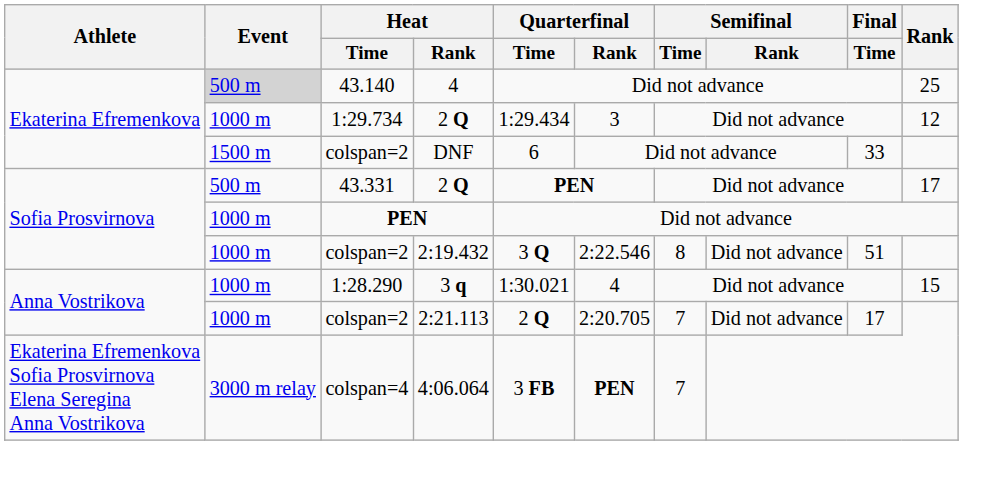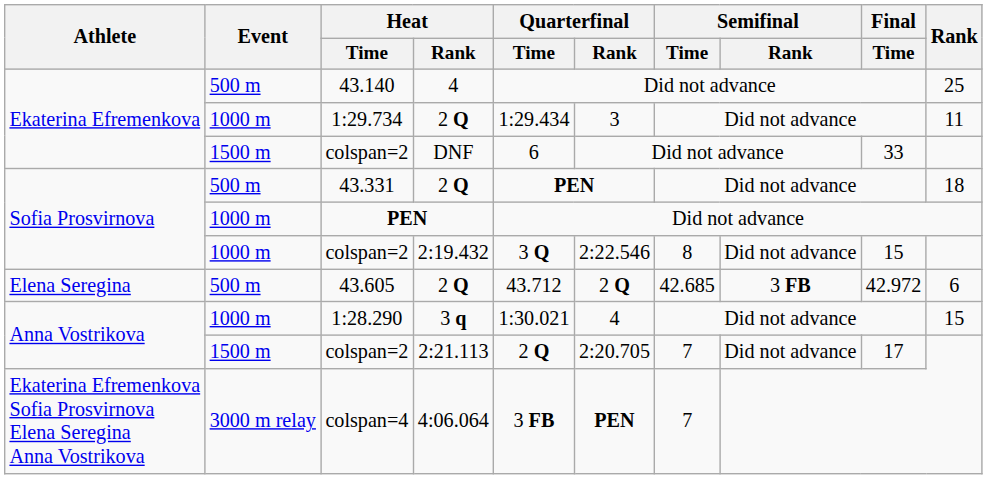(235, 86) lightgrey background -> (235, 86) no background
(930, 119) 12 -> (954, 119) 11
(930, 185) 17 -> (954, 185) 18
(875, 252) 51 -> (894, 252) 15
+ row: (367, 285)
(240, 318) 1000 m -> (240, 352) 1500 m
